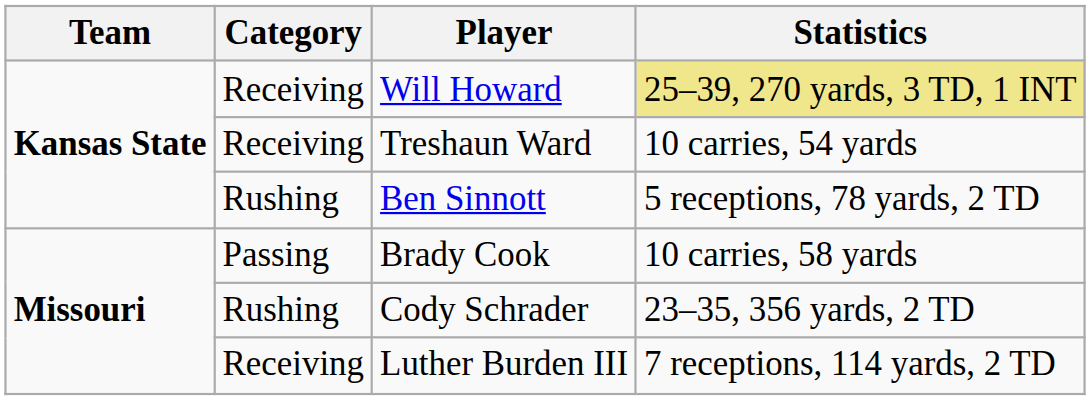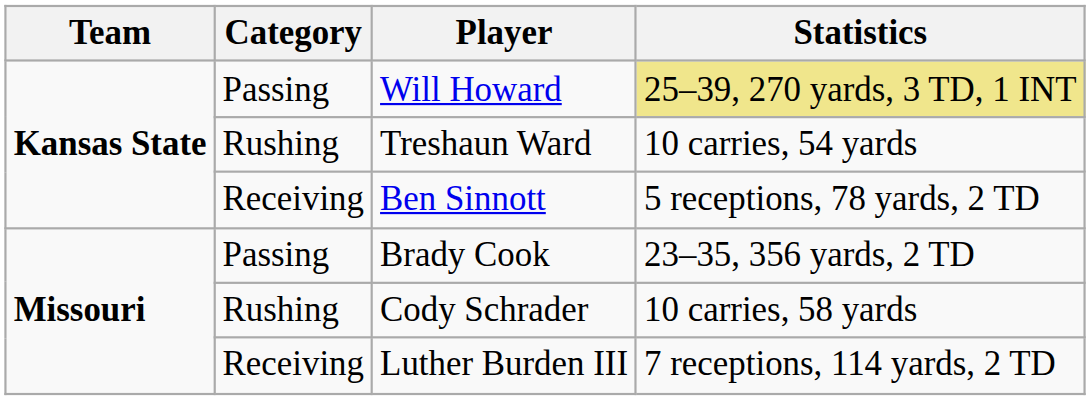(293, 88) Receiving -> (276, 88) Passing
(293, 143) Receiving -> (281, 143) Rushing
(281, 198) Rushing -> (293, 198) Receiving
(781, 254) 10 carries, 58 yards -> (809, 254) 23–35, 356 yards, 2 TD
(809, 309) 23–35, 356 yards, 2 TD -> (781, 309) 10 carries, 58 yards
